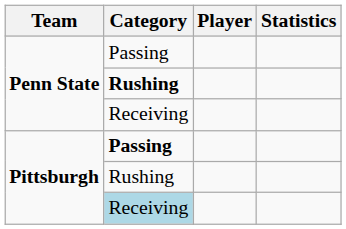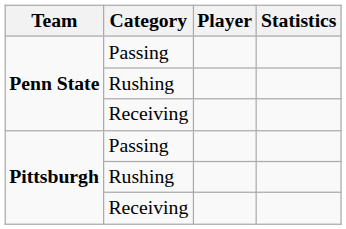(143, 83) bold -> (141, 83) normal
(140, 145) bold -> (139, 145) normal
(148, 208) lightblue background -> (148, 208) no background
